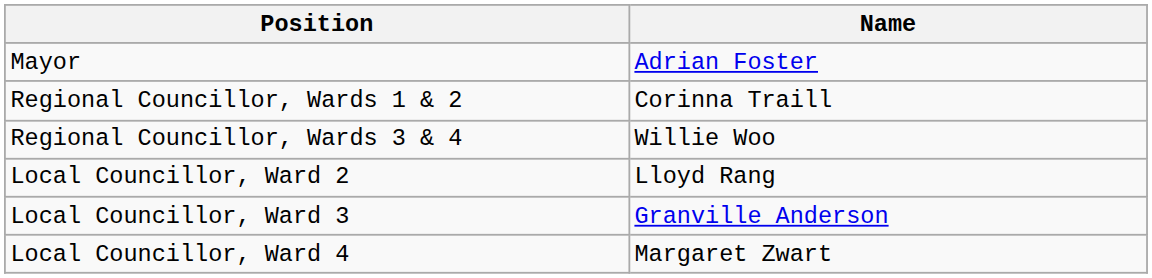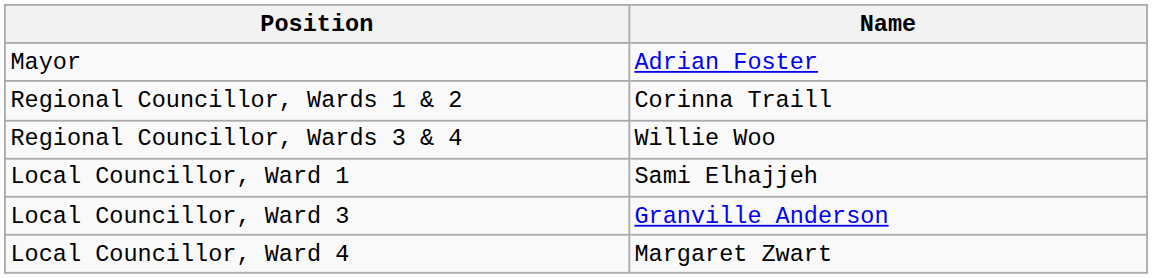+ row: (180, 177)
- row: (180, 177)
